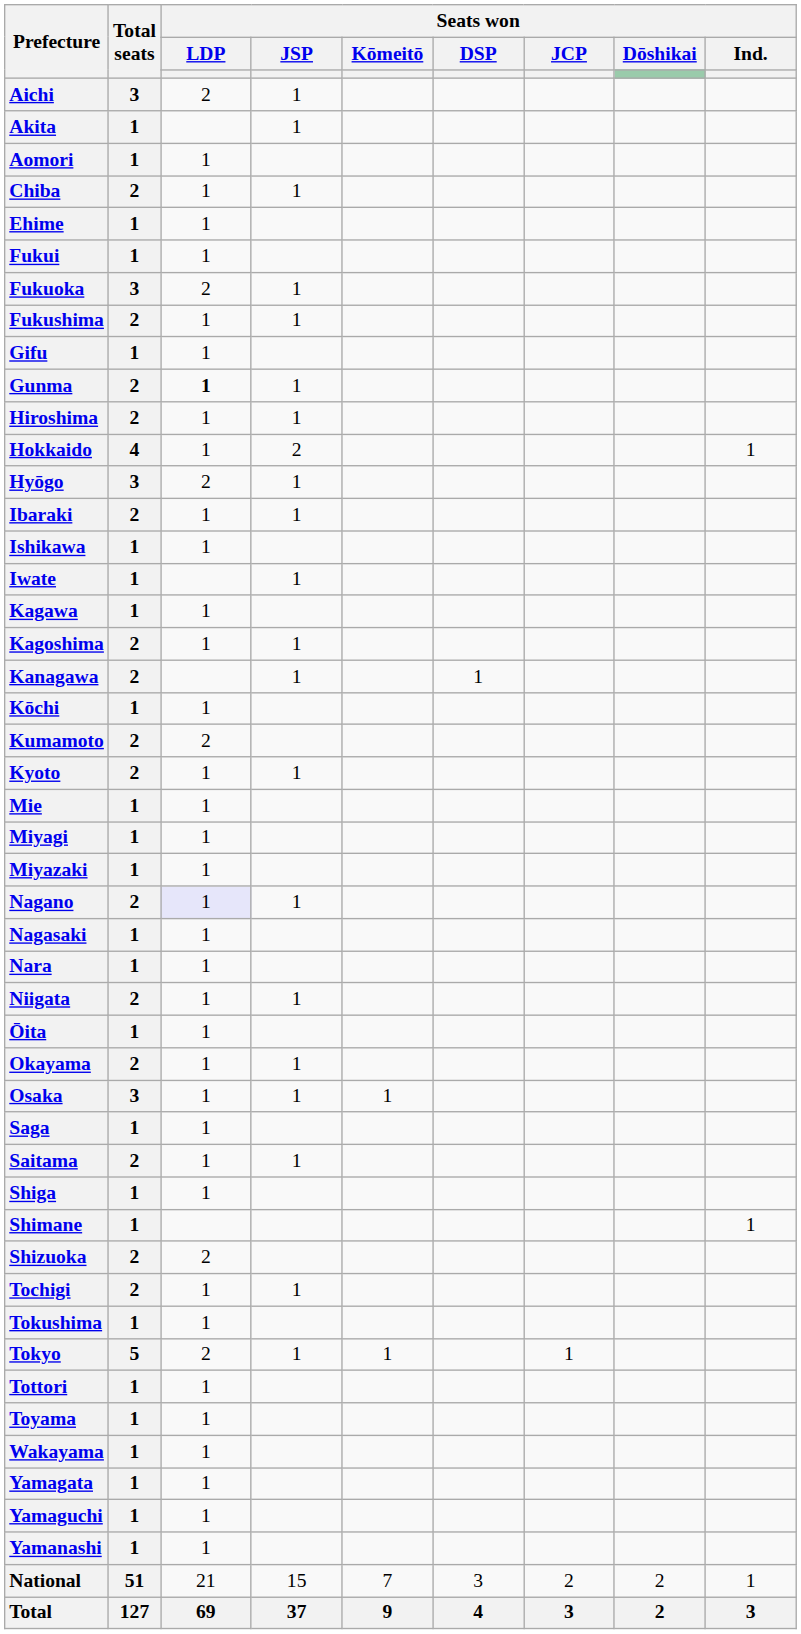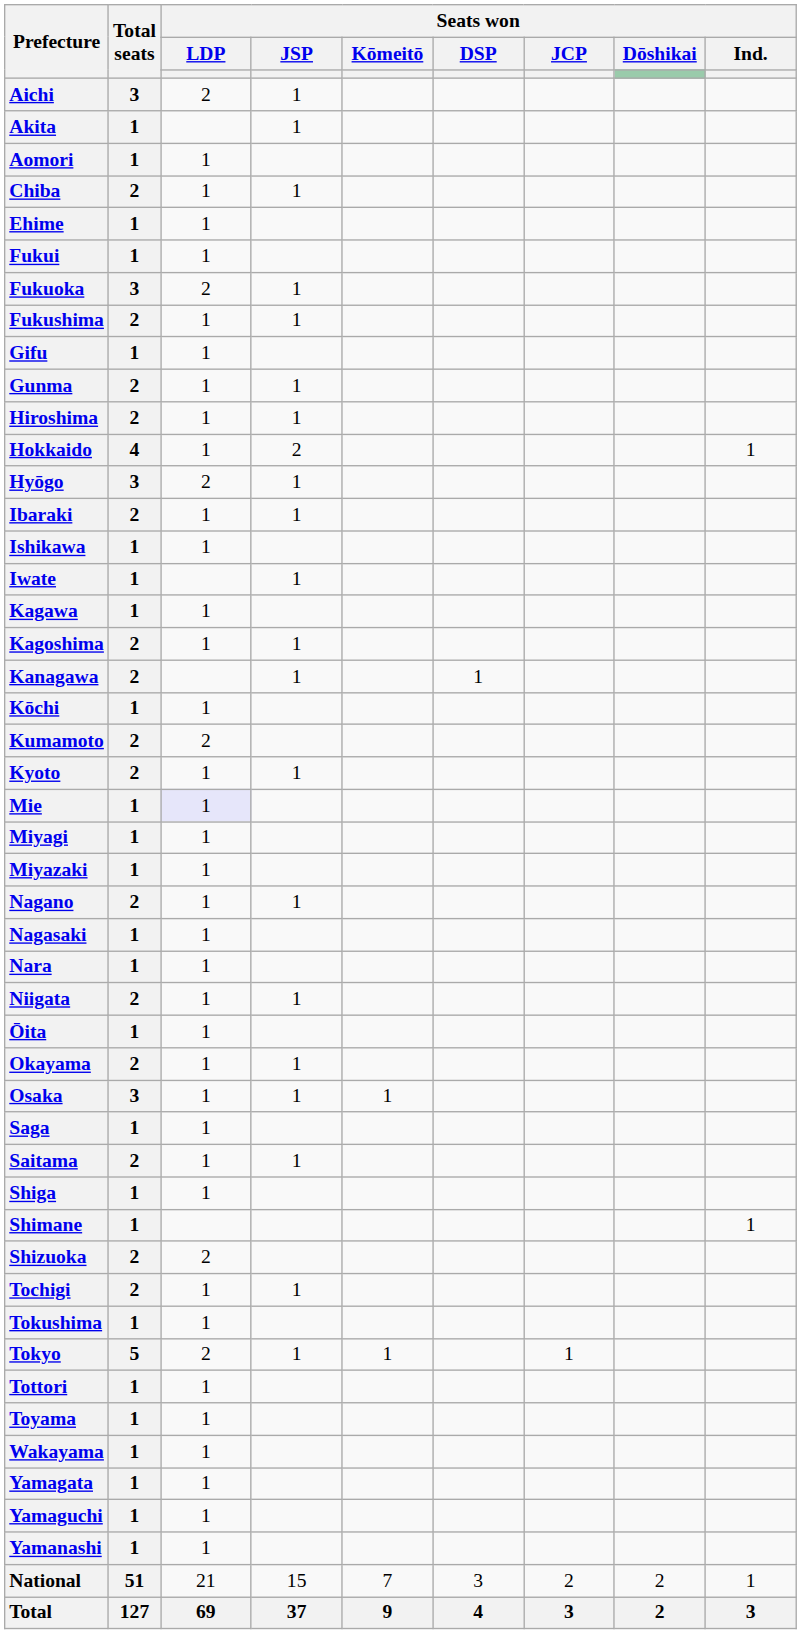(206, 385) bold -> (206, 385) normal
(206, 805) no background -> (206, 805) lavender background
(206, 902) lavender background -> (206, 902) no background
